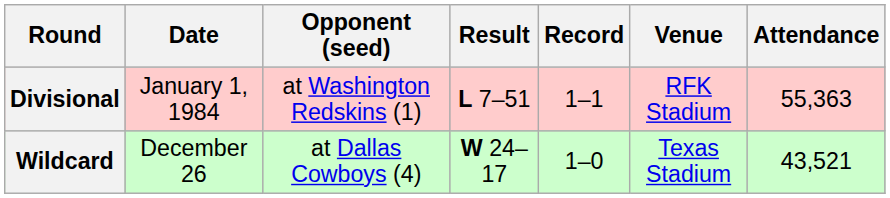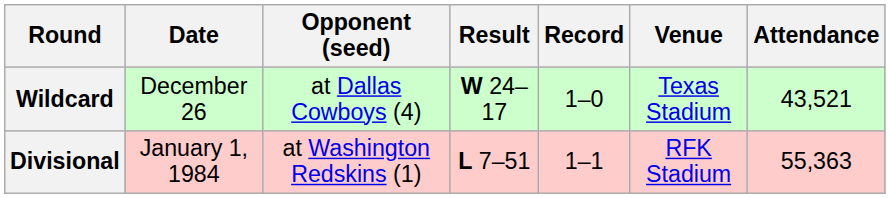rows swapped: (65, 161) <-> (65, 98)
